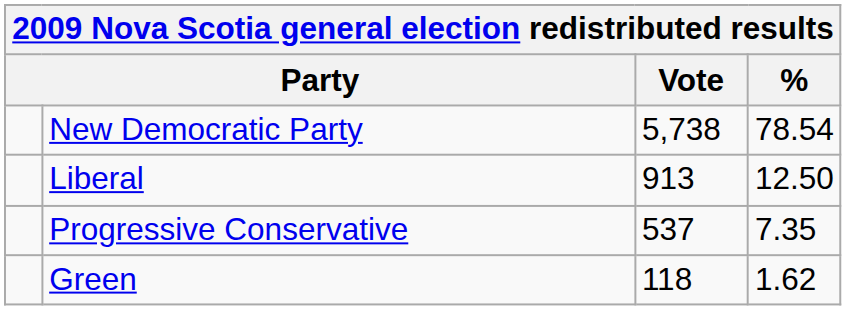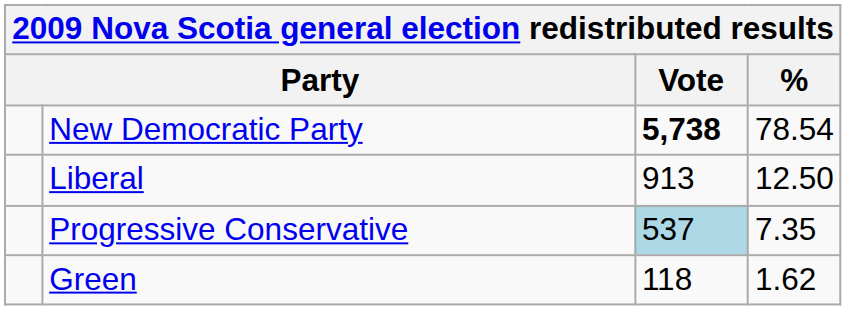(681, 129) normal -> (681, 129) bold
(668, 229) no background -> (668, 229) lightblue background
